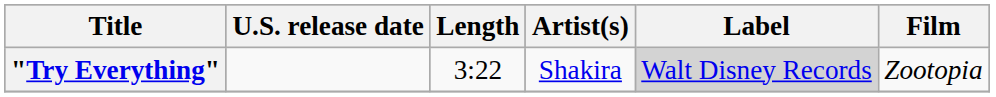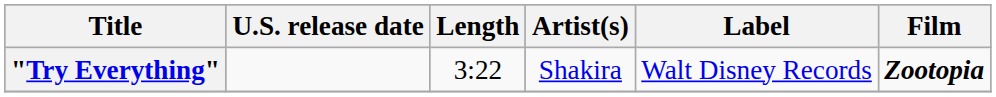(757, 69) lightgrey background -> (757, 69) no background
(933, 69) normal -> (934, 69) bold
